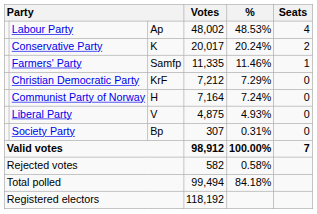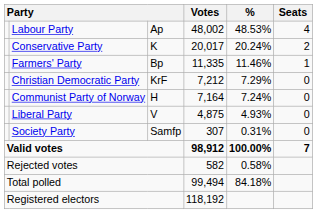(166, 64) Samfp -> (157, 64) Bp
(157, 132) Bp -> (166, 132) Samfp
